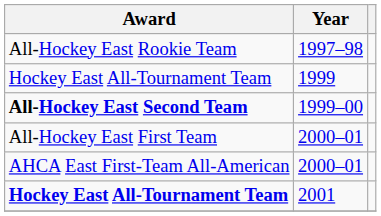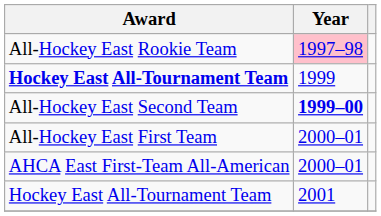(331, 48) no background -> (331, 48) pink background
(140, 78) normal -> (149, 78) bold
(128, 107) bold -> (123, 107) normal
(331, 107) normal -> (331, 107) bold
(149, 195) bold -> (140, 195) normal
